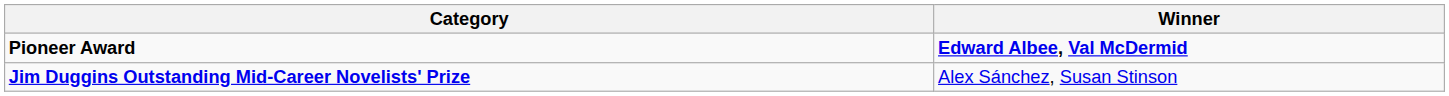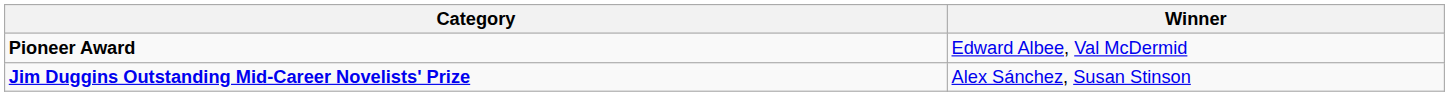(1063, 47) bold -> (1069, 47) normal
